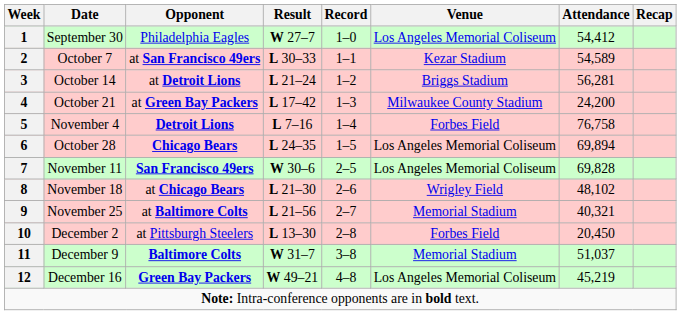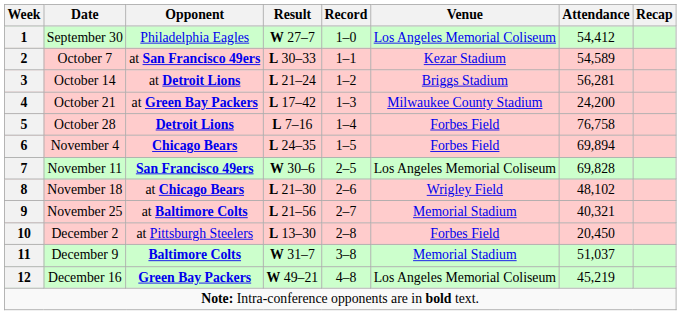(85, 124) November 4 -> (85, 124) October 28
(85, 146) October 28 -> (85, 146) November 4
(465, 146) Los Angeles Memorial Coliseum -> (465, 146) Forbes Field
